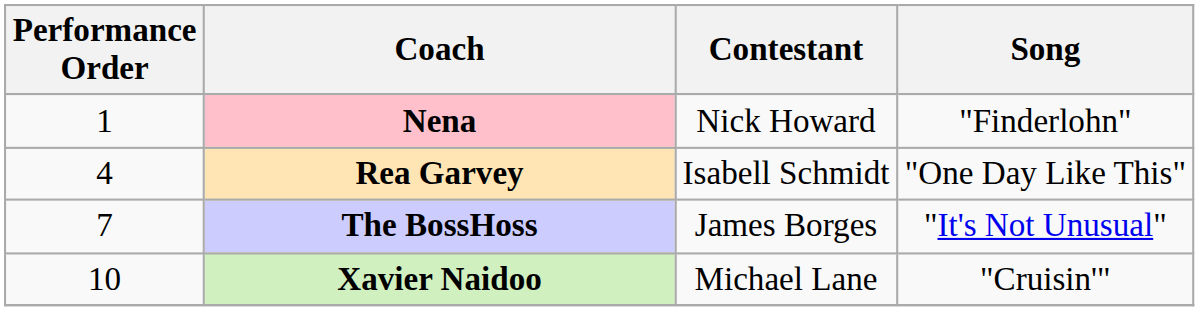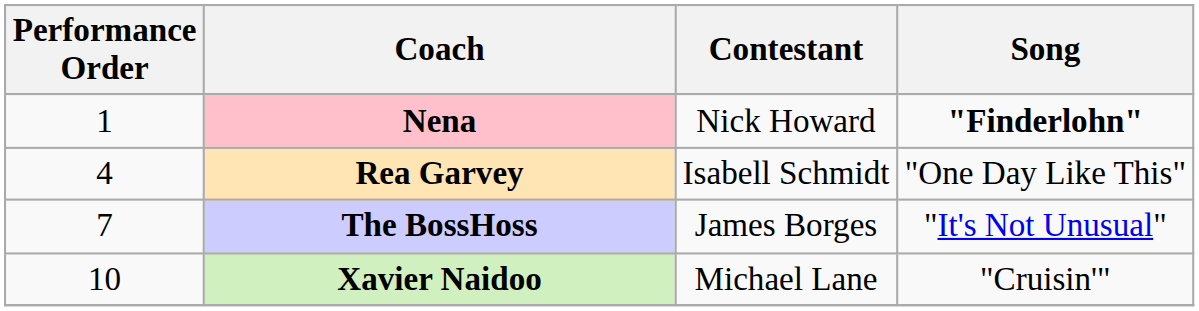(1045, 120) normal -> (1045, 120) bold
